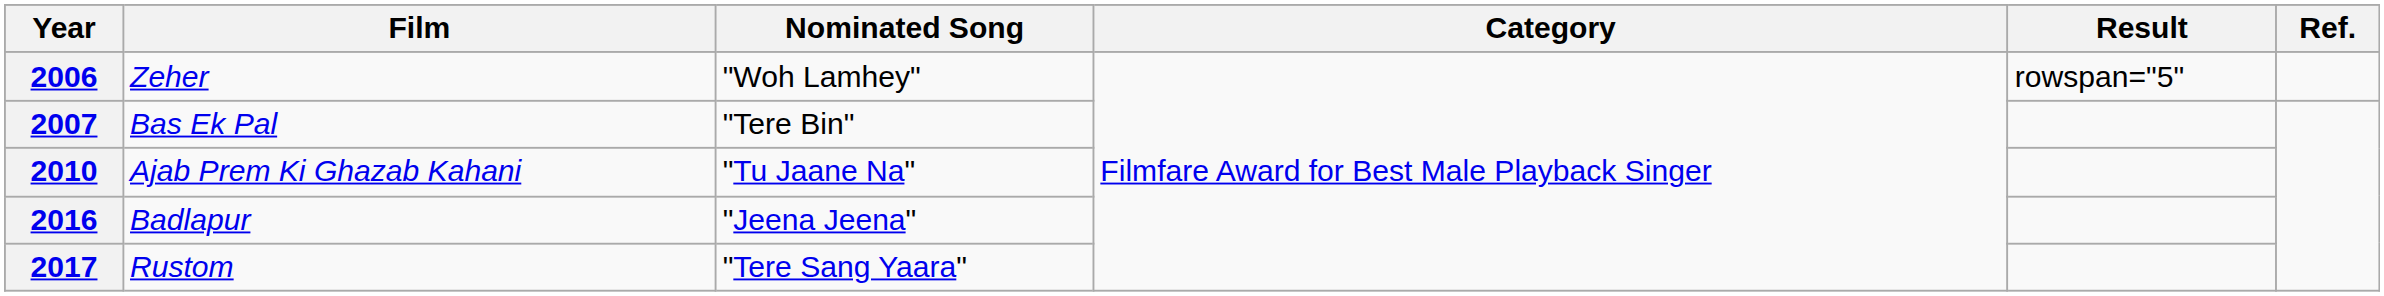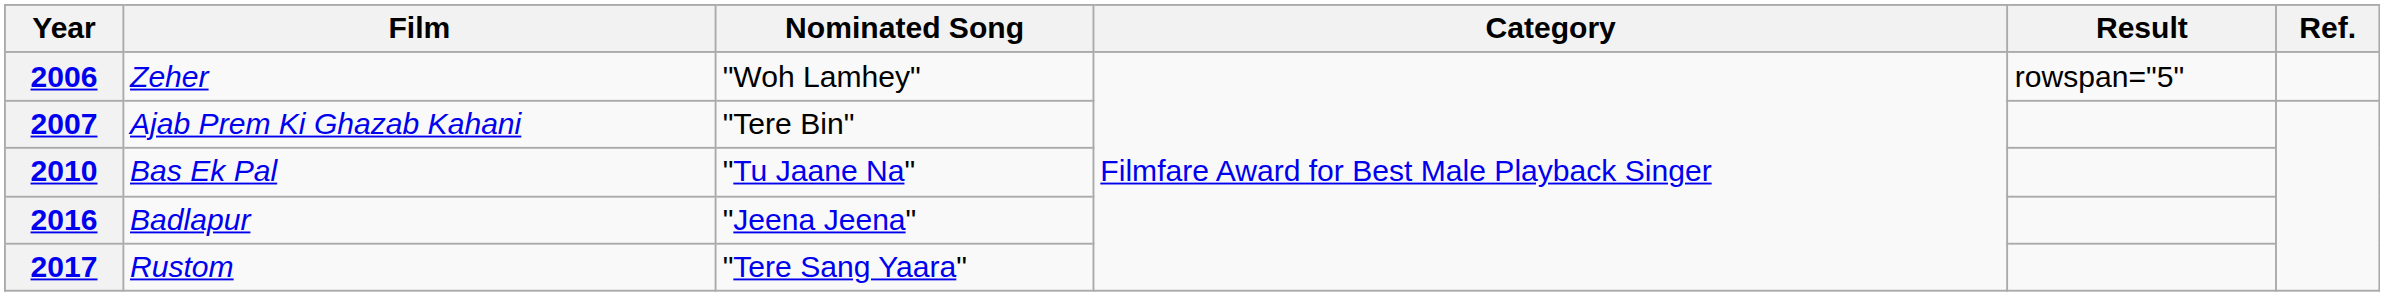(204, 123) Bas Ek Pal -> (326, 123) Ajab Prem Ki Ghazab Kahani
(326, 171) Ajab Prem Ki Ghazab Kahani -> (204, 171) Bas Ek Pal
